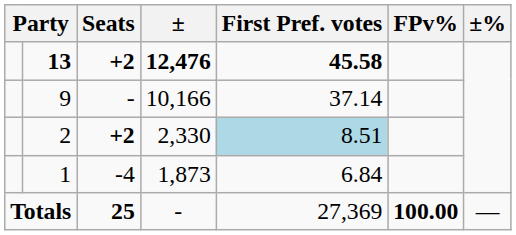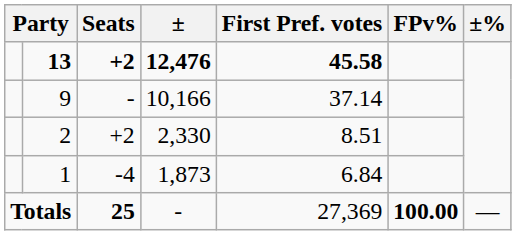(122, 135) bold -> (122, 135) normal
(362, 135) lightblue background -> (362, 135) no background
